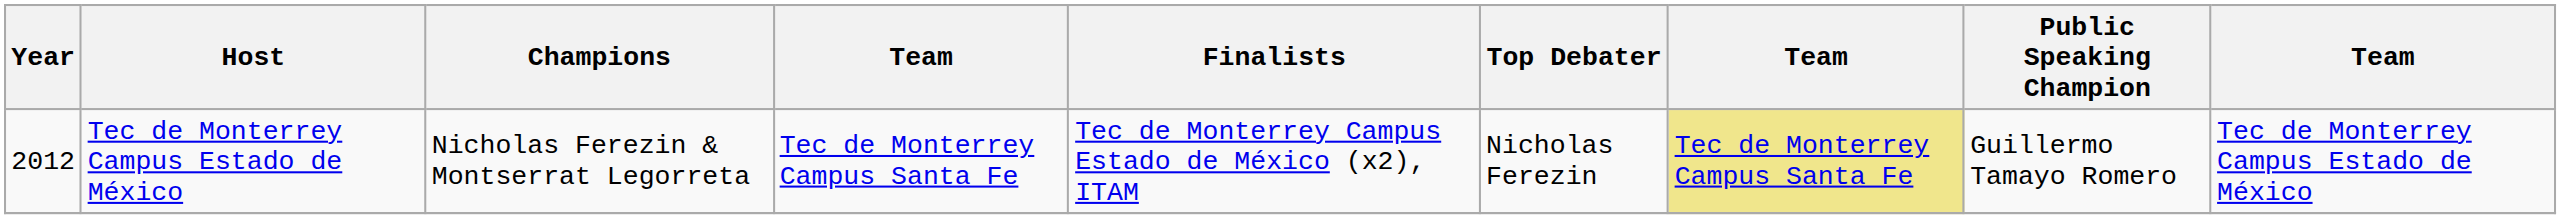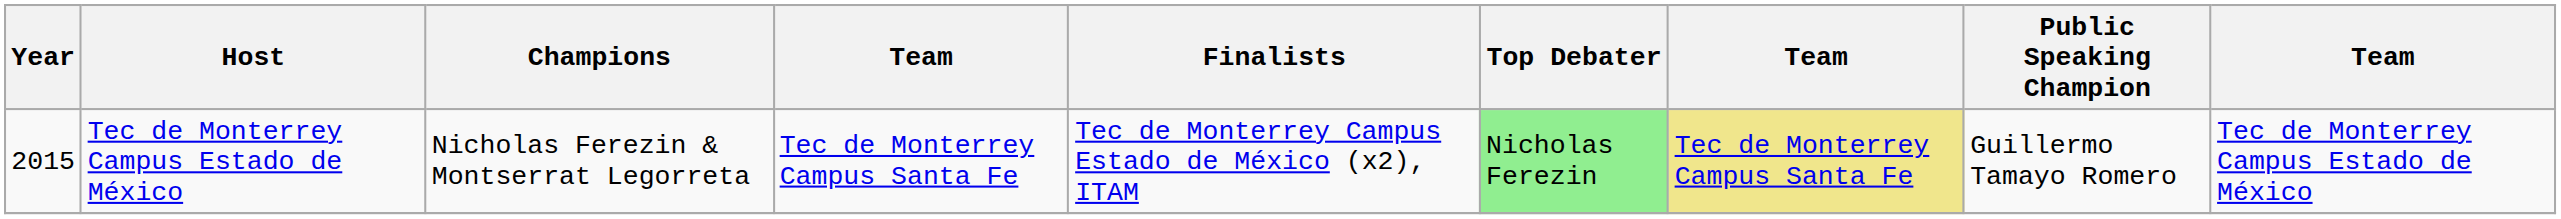(43, 162) 2012 -> (43, 162) 2015
(1550, 162) no background -> (1550, 162) lightgreen background
